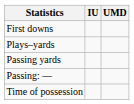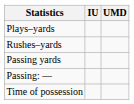- row: (30, 29)
+ row: (34, 44)
